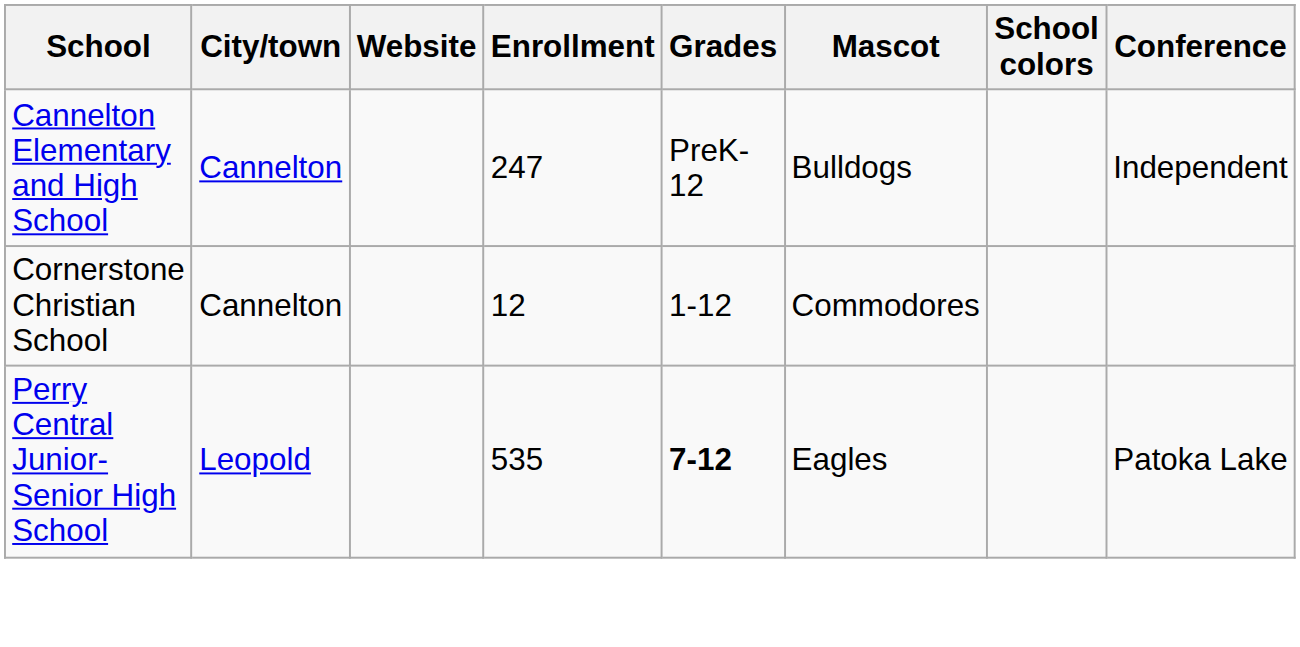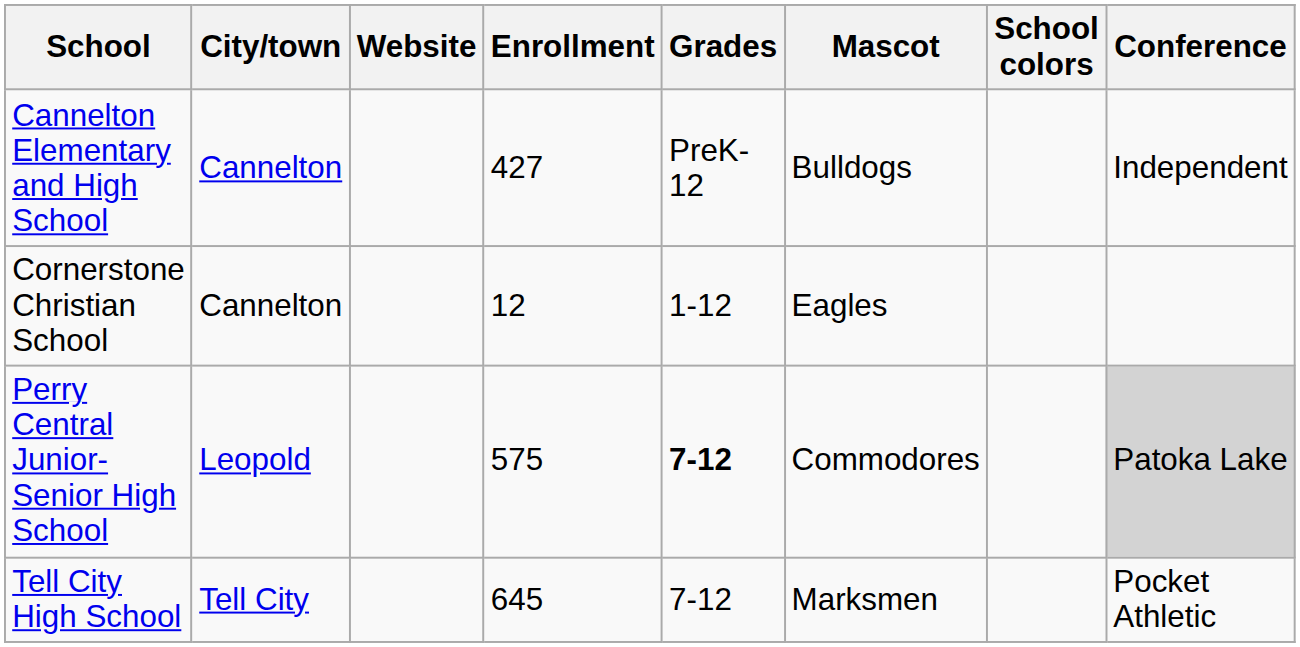(517, 167) 247 -> (517, 167) 427
(886, 305) Commodores -> (840, 305) Eagles
(517, 460) 535 -> (517, 460) 575
(840, 460) Eagles -> (886, 460) Commodores
(1200, 460) no background -> (1200, 460) lightgrey background
+ row: (97, 598)
